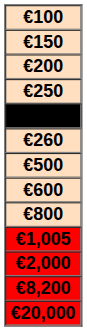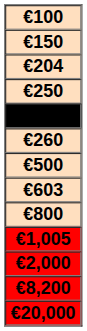(43, 66) €200 -> (43, 66) €204
(43, 189) €600 -> (43, 189) €603
